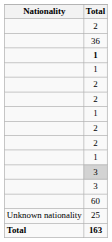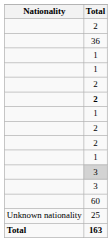(96, 55) bold -> (96, 55) normal
(96, 99) normal -> (96, 99) bold
